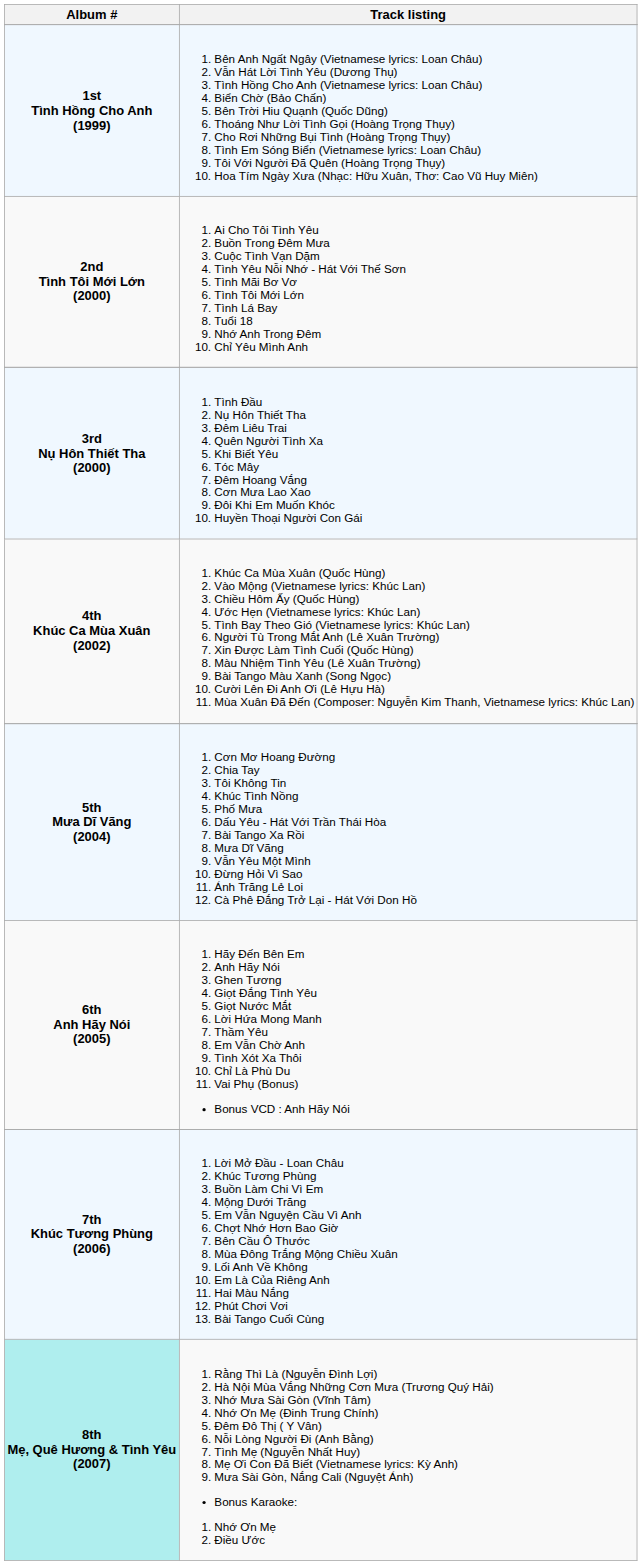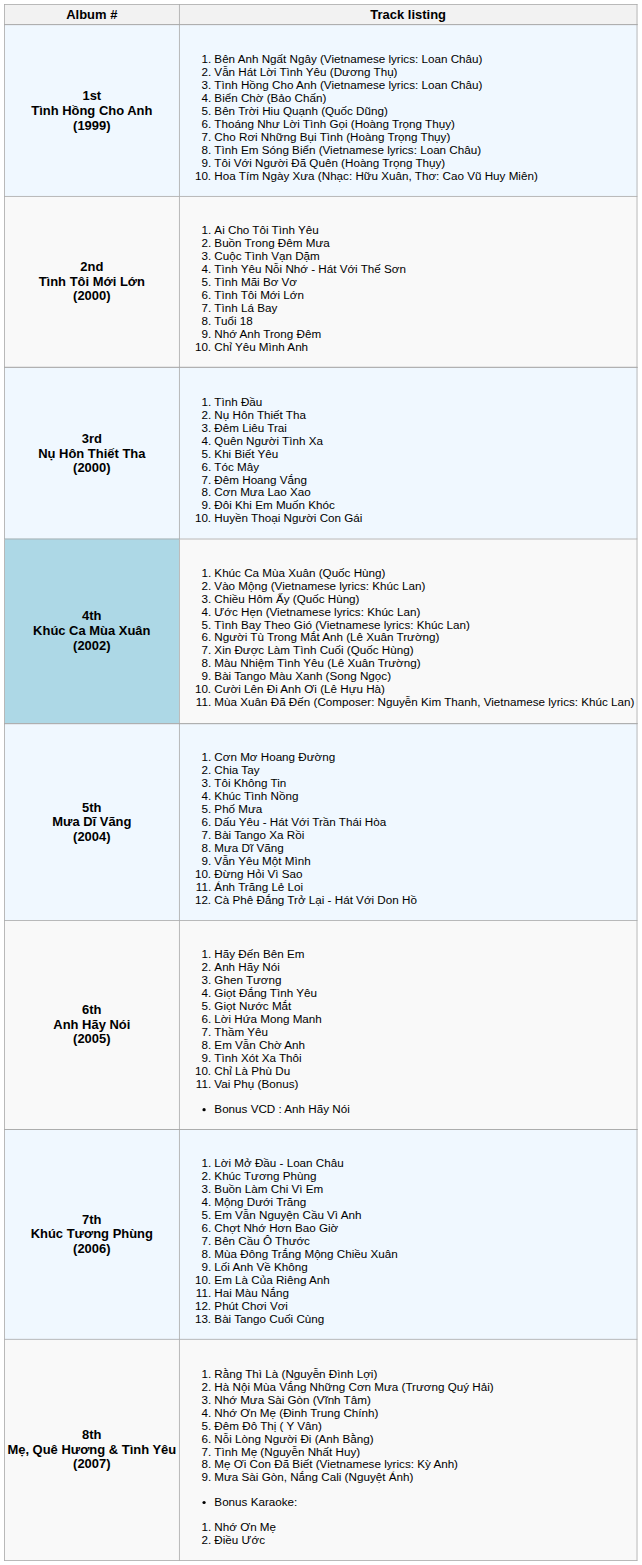(92, 631) no background -> (92, 631) lightblue background
(92, 1450) paleturquoise background -> (92, 1450) no background
